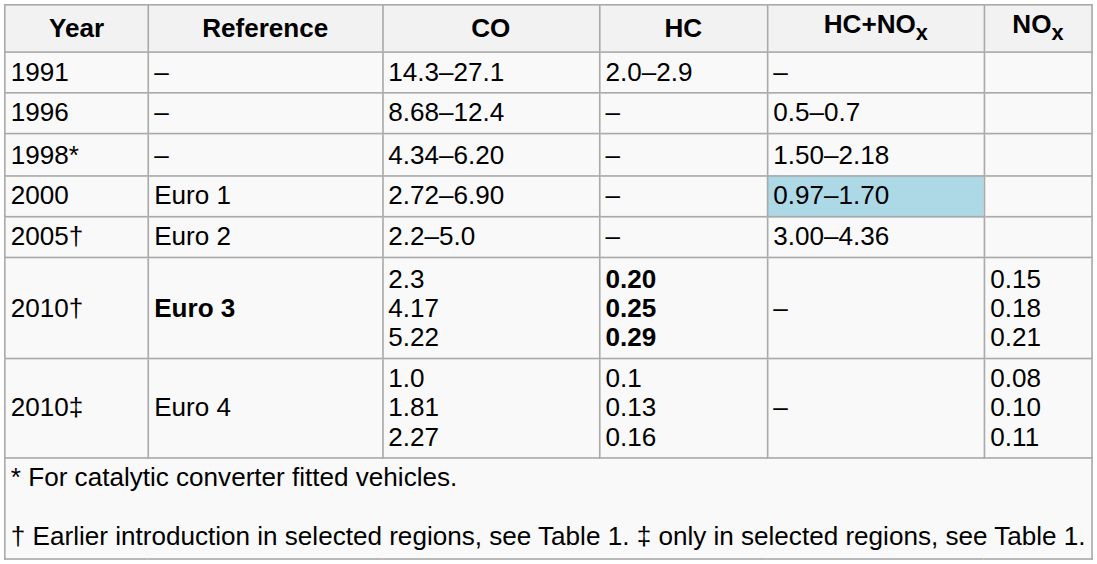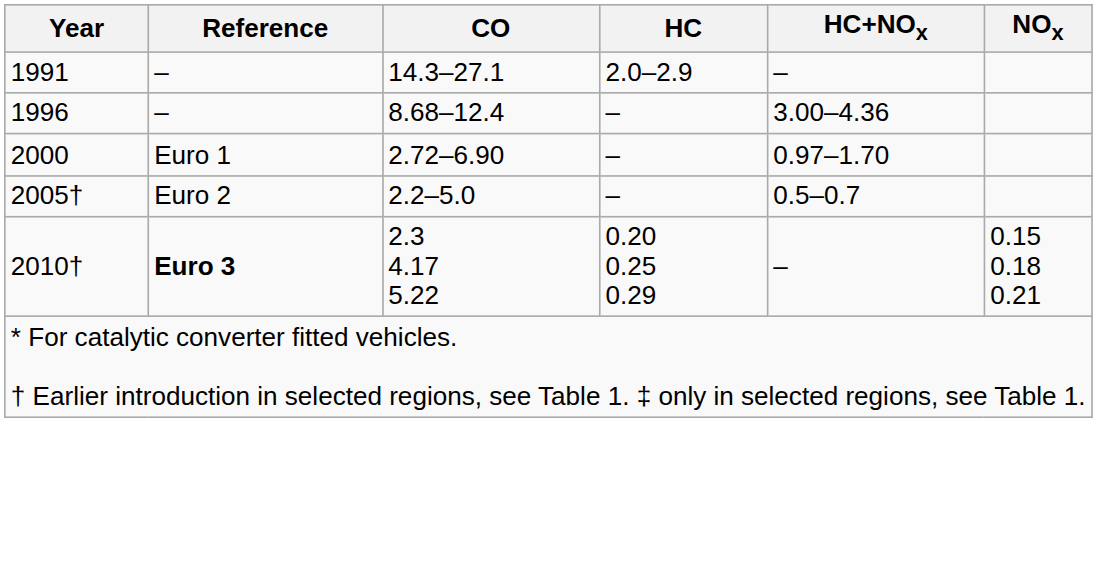(817, 113) 0.5–0.7 -> (831, 113) 3.00–4.36
- row: (45, 154)
(831, 195) lightblue background -> (831, 154) no background
(831, 237) 3.00–4.36 -> (817, 195) 0.5–0.7
(631, 307) bold -> (631, 266) normal
- row: (47, 407)
